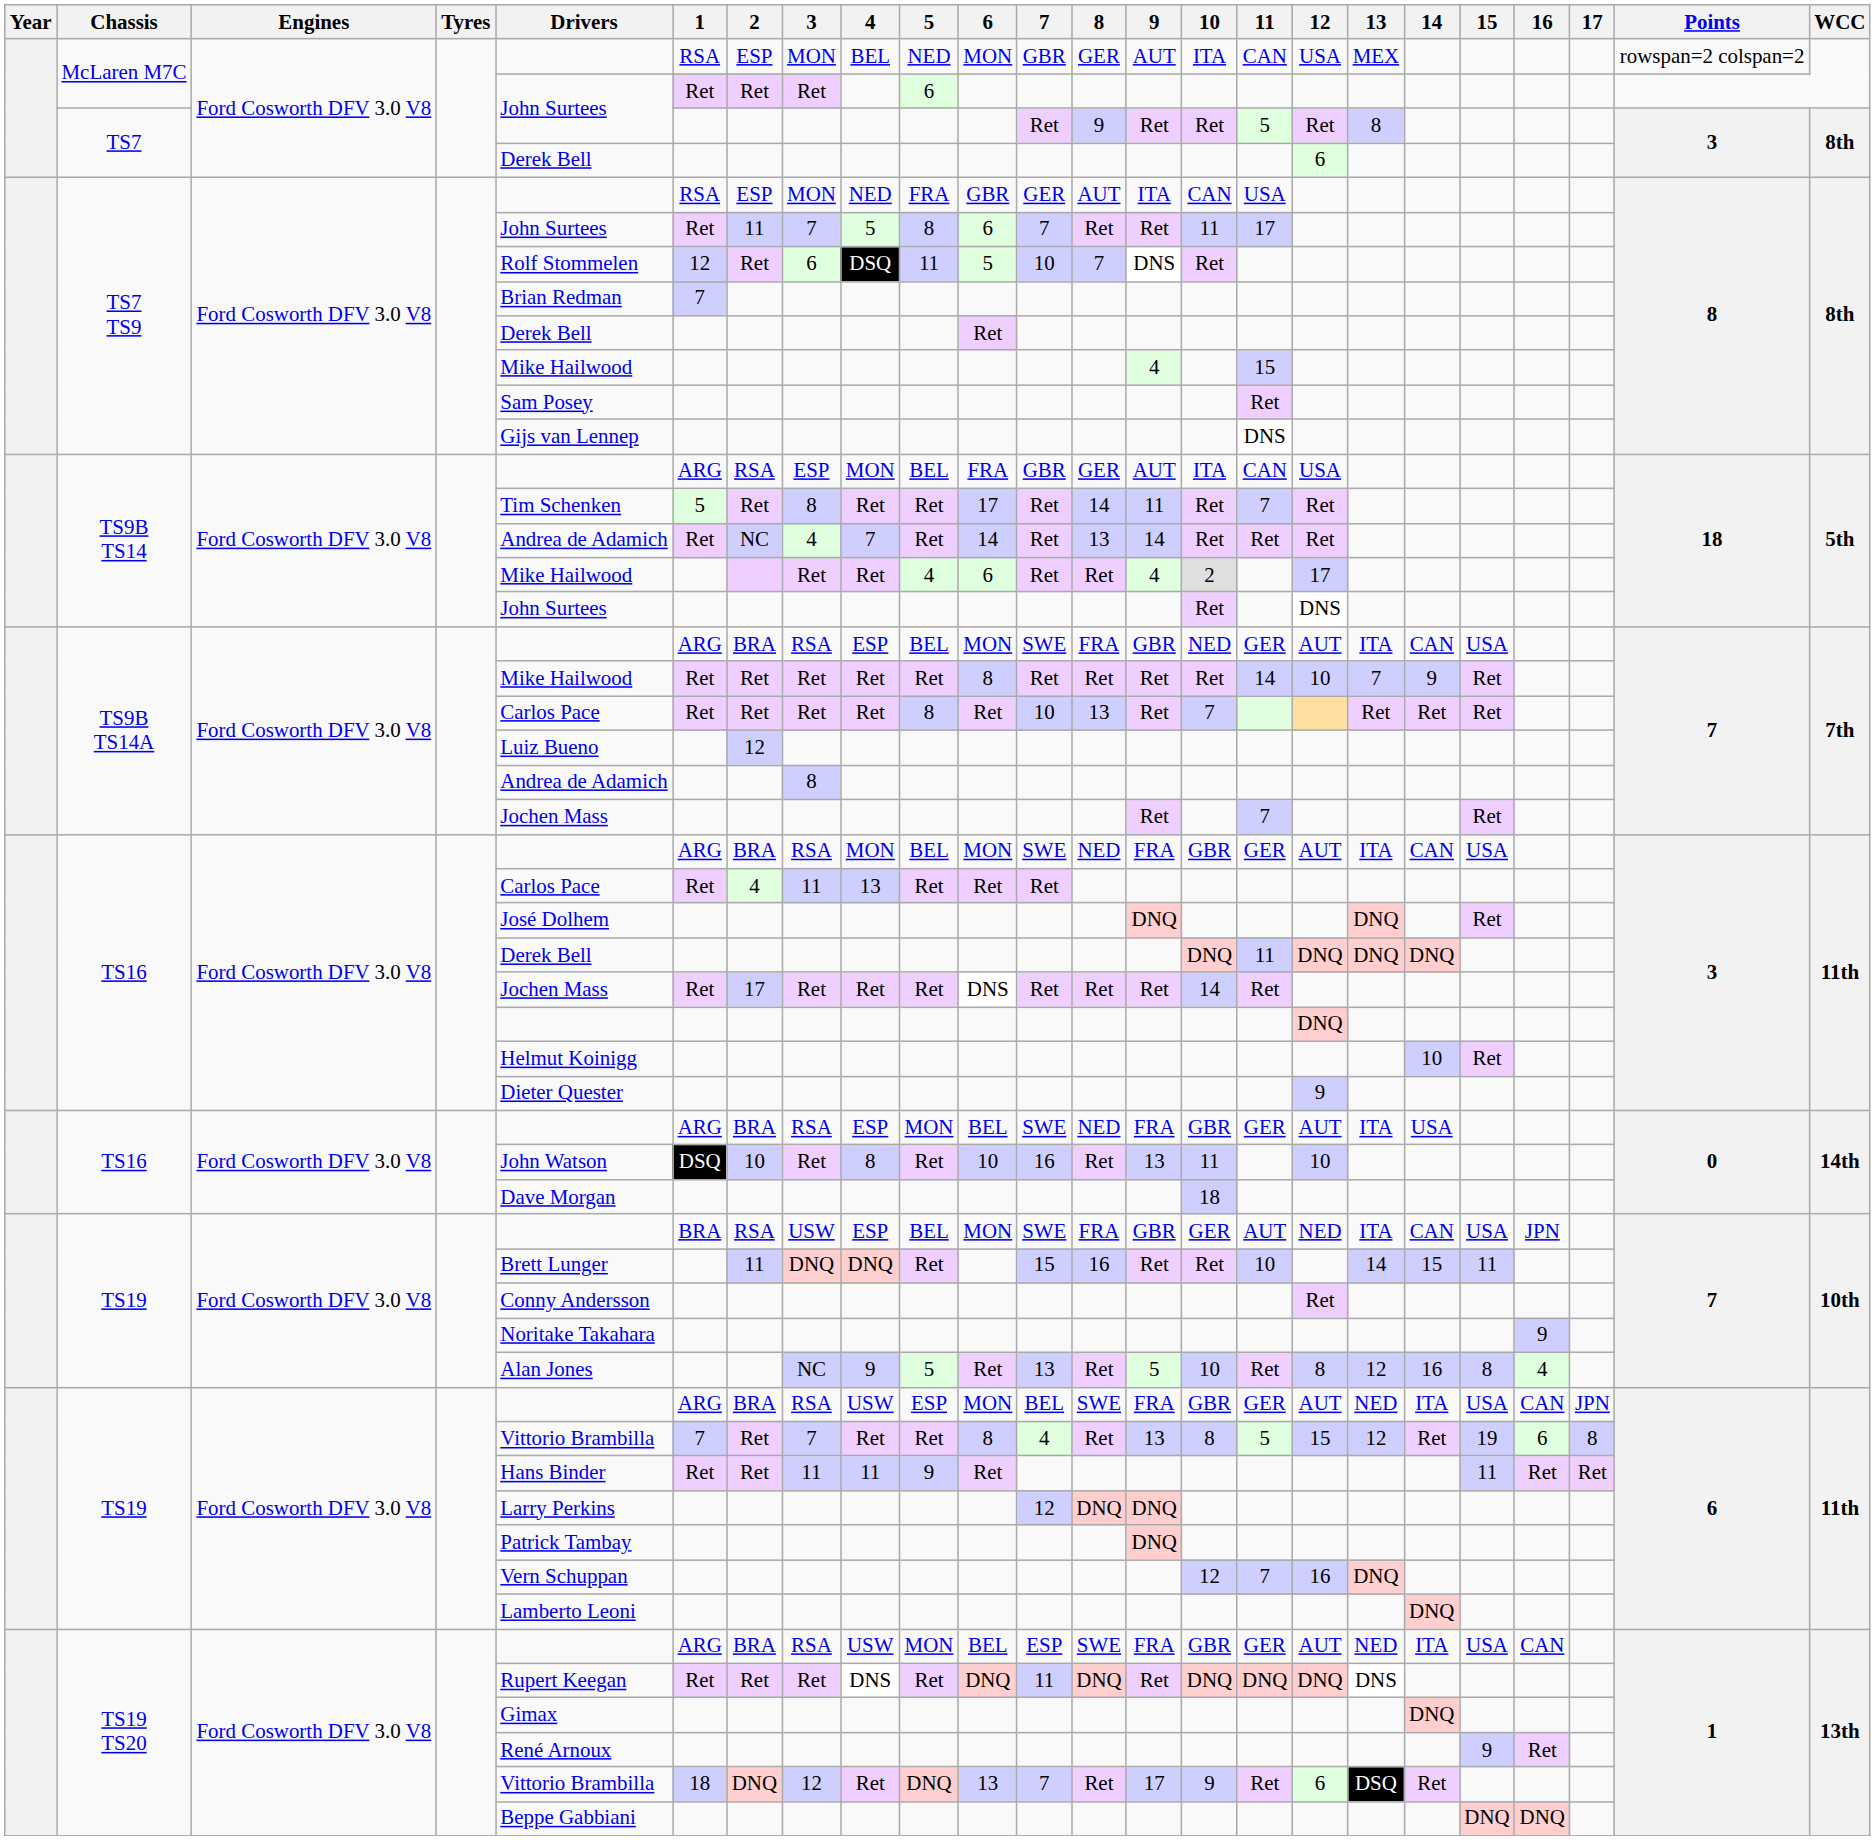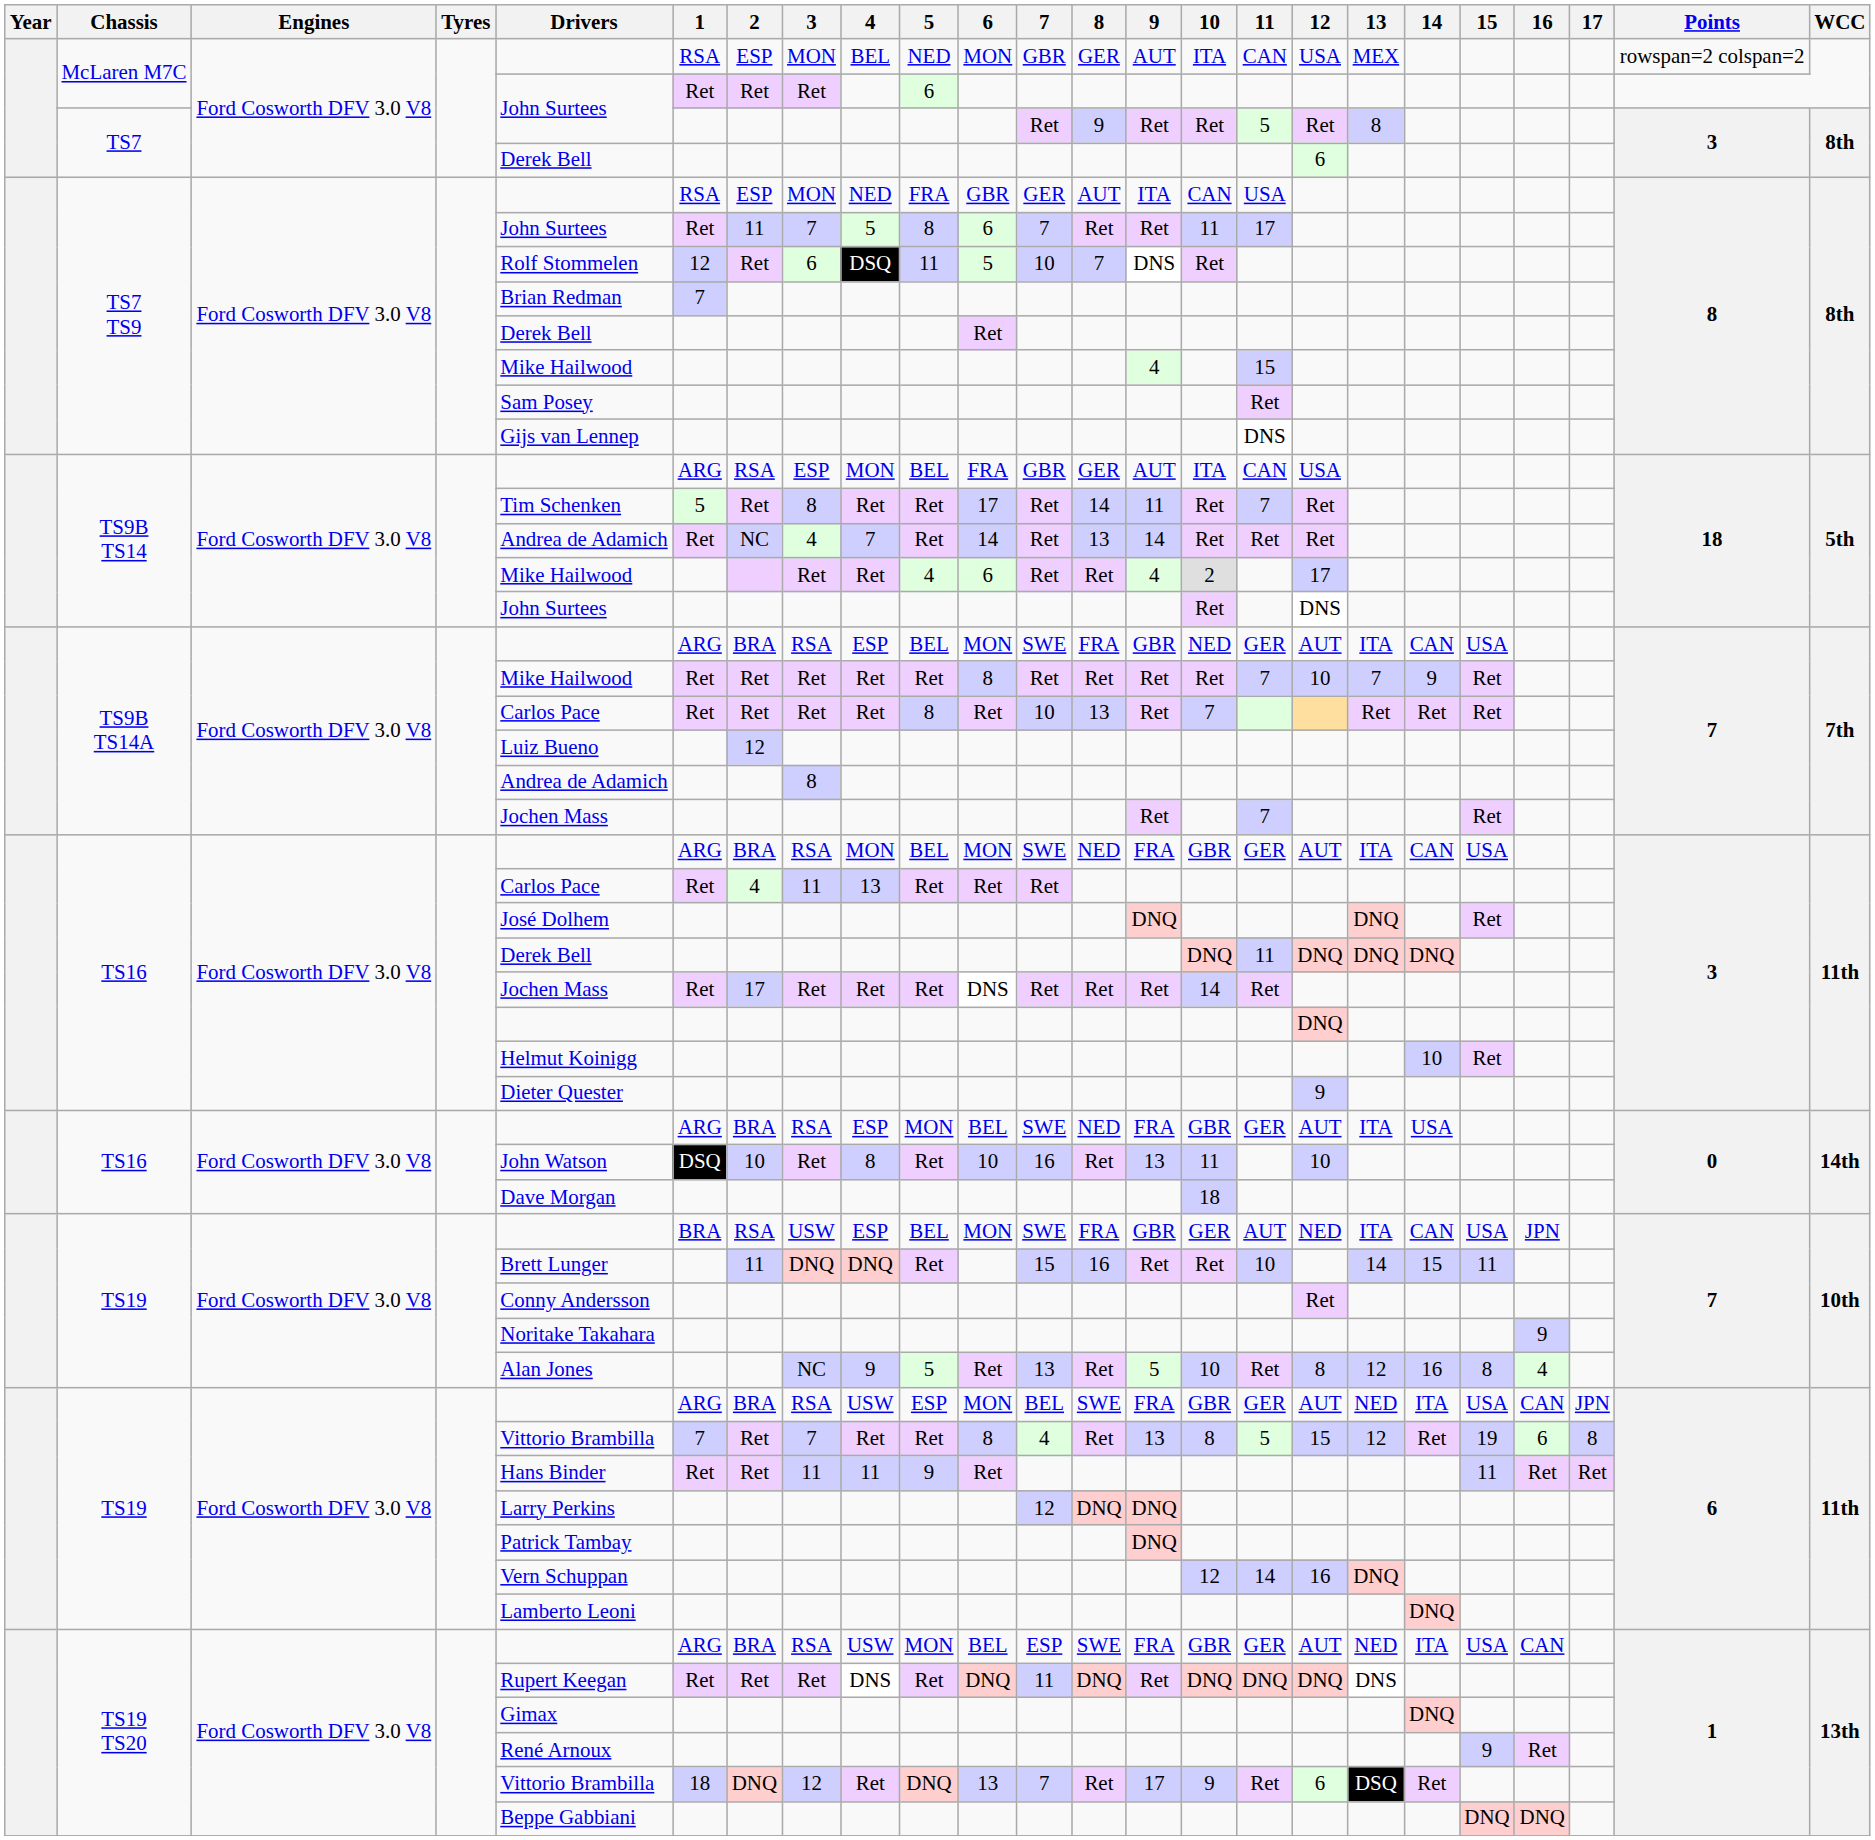(1265, 677) 14 -> (1265, 677) 7
(1265, 1576) 7 -> (1265, 1576) 14
